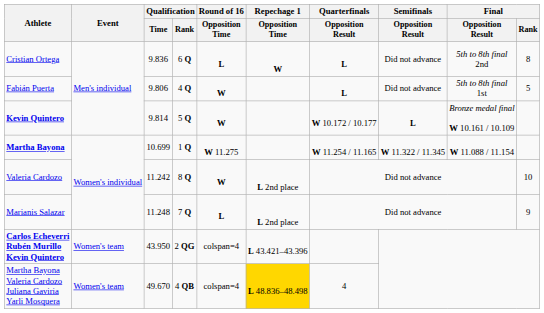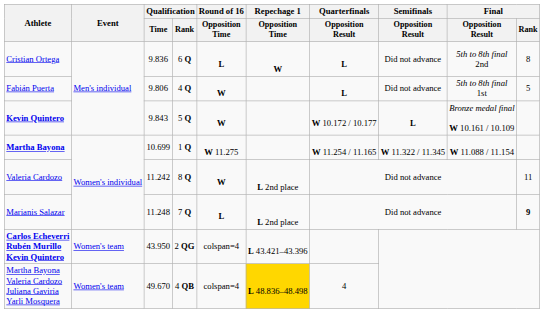(158, 118) 9.814 -> (158, 118) 9.843
(528, 177) 10 -> (528, 177) 11
(528, 212) normal -> (528, 212) bold
